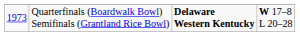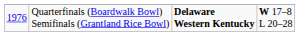(17, 18) 1973 -> (17, 18) 1976
